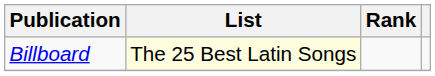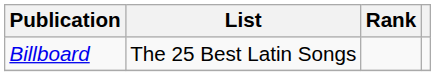(243, 53) lightyellow background -> (243, 53) no background
